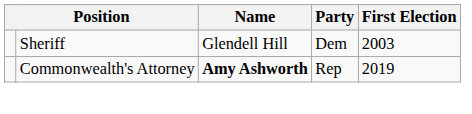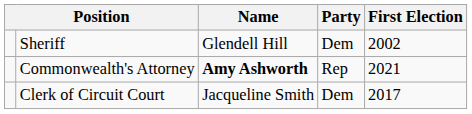(378, 43) 2003 -> (384, 43) 2002
(378, 69) 2019 -> (384, 69) 2021
+ row: (92, 95)
